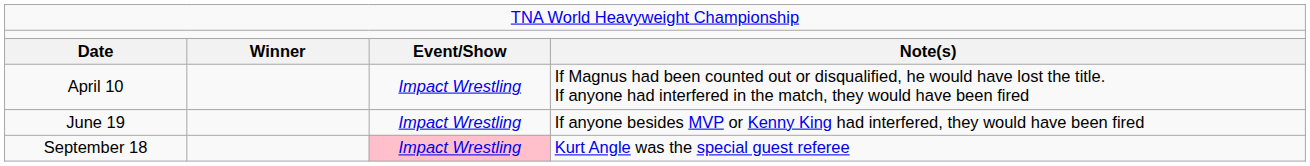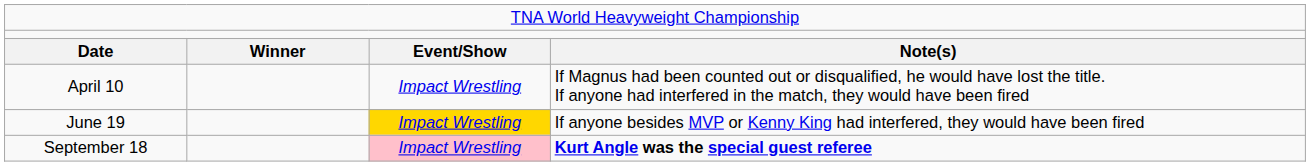(460, 122) no background -> (460, 122) gold background
(702, 148) normal -> (713, 148) bold
